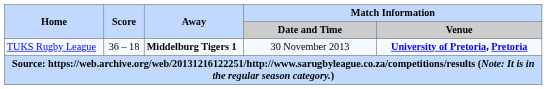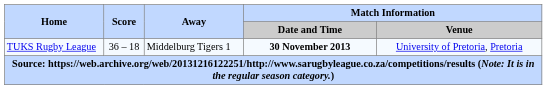(192, 47) bold -> (189, 47) normal
(310, 47) normal -> (310, 47) bold
(459, 47) bold -> (459, 47) normal
